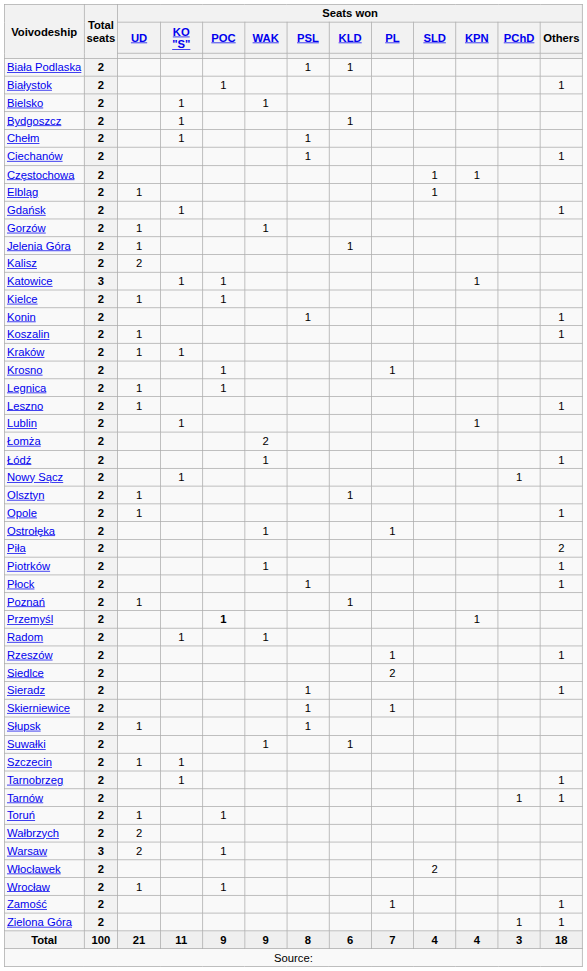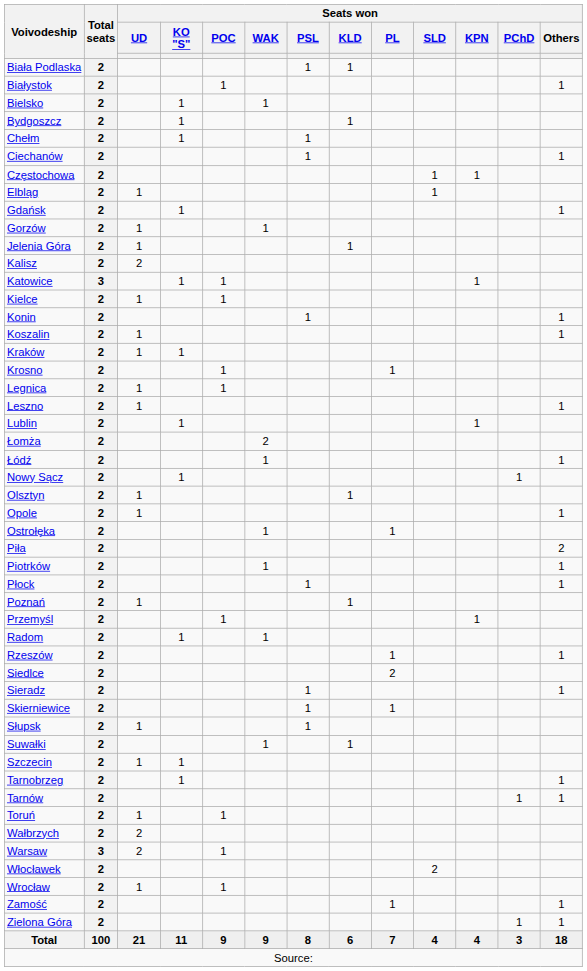(223, 620) bold -> (223, 620) normal
